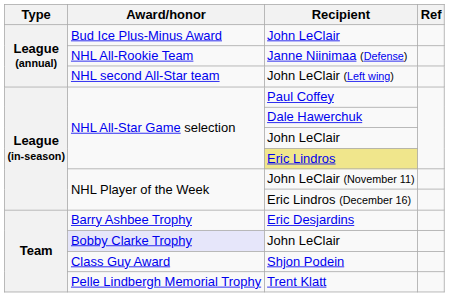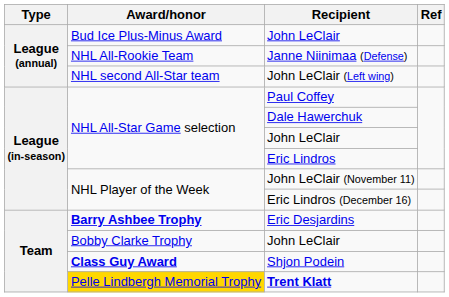(301, 158) khaki background -> (301, 158) no background
(131, 220) normal -> (136, 220) bold
(131, 240) lavender background -> (131, 240) no background
(121, 261) normal -> (124, 261) bold
(166, 281) no background -> (166, 281) gold background
(297, 281) normal -> (299, 281) bold
